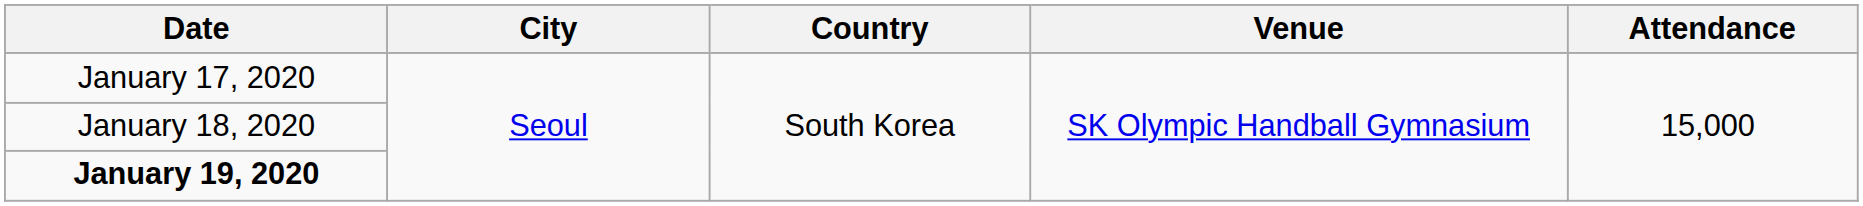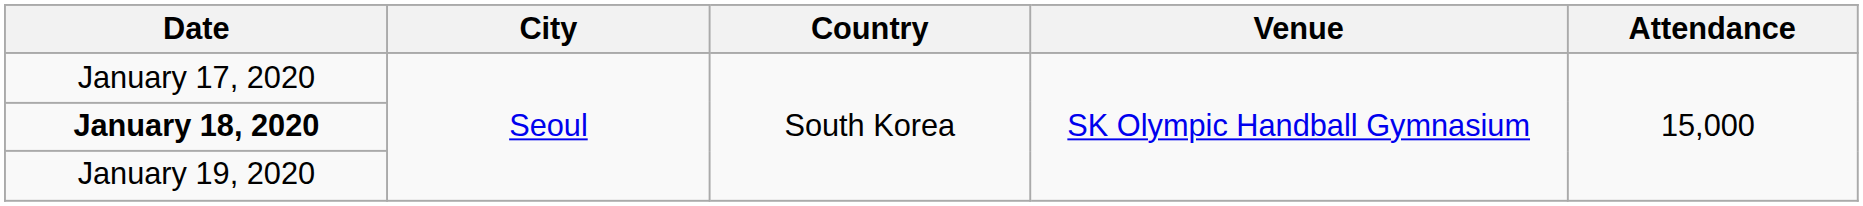(196, 126) normal -> (196, 126) bold
(196, 175) bold -> (196, 175) normal
